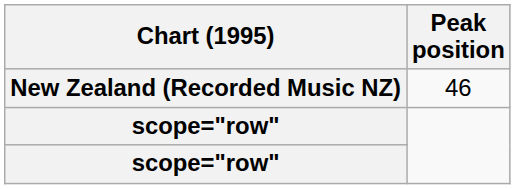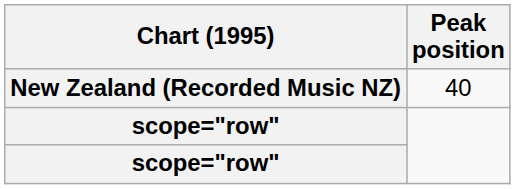(458, 88) 46 -> (458, 88) 40
